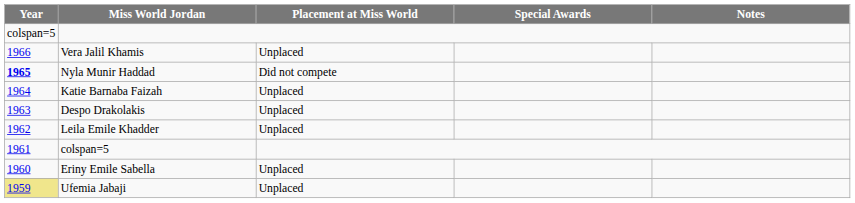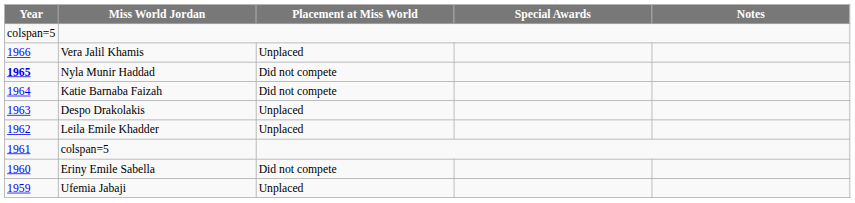(281, 91) Unplaced -> (298, 91) Did not compete
(281, 168) Unplaced -> (298, 168) Did not compete
(19, 188) khaki background -> (19, 188) no background
